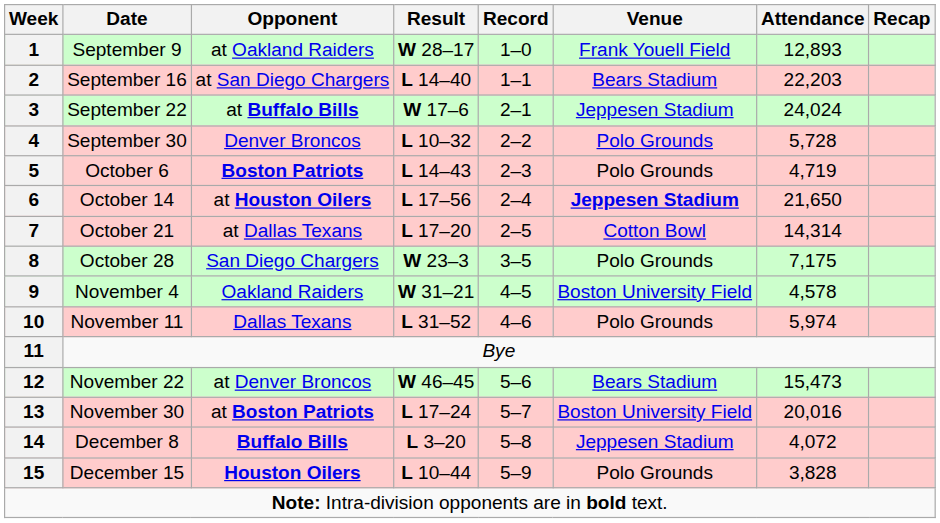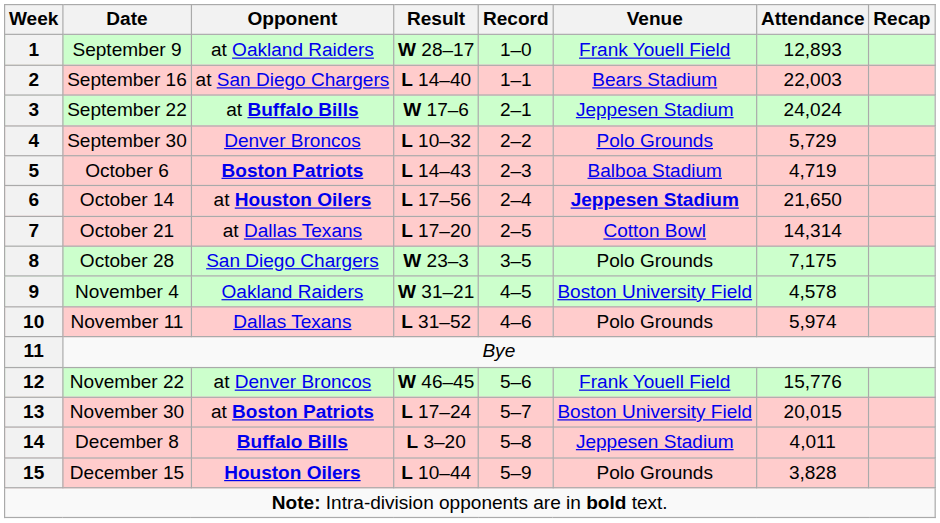(813, 79) 22,203 -> (813, 79) 22,003
(813, 140) 5,728 -> (813, 140) 5,729
(655, 170) Polo Grounds -> (655, 170) Balboa Stadium
(655, 381) Bears Stadium -> (655, 381) Frank Youell Field
(813, 381) 15,473 -> (813, 381) 15,776
(813, 412) 20,016 -> (813, 412) 20,015
(813, 442) 4,072 -> (813, 442) 4,011
